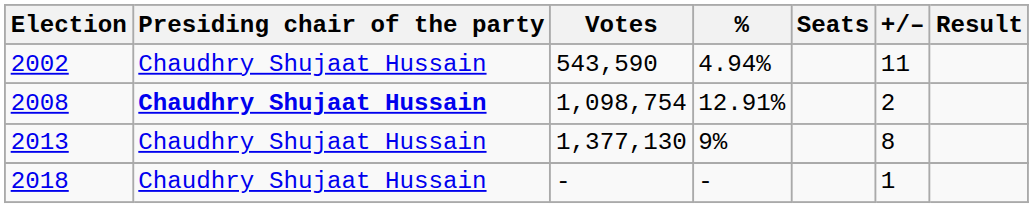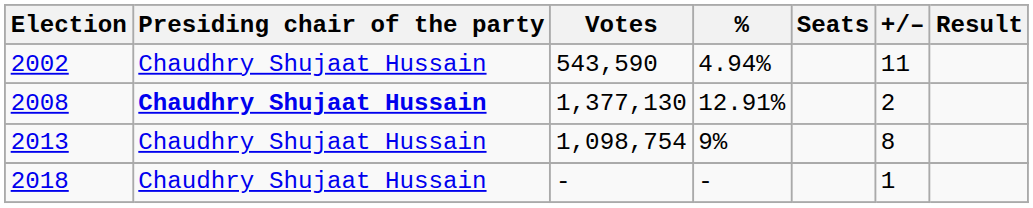(621, 103) 1,098,754 -> (621, 103) 1,377,130
(621, 143) 1,377,130 -> (621, 143) 1,098,754
